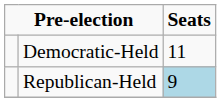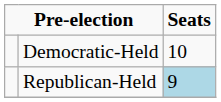(177, 50) 11 -> (177, 50) 10
